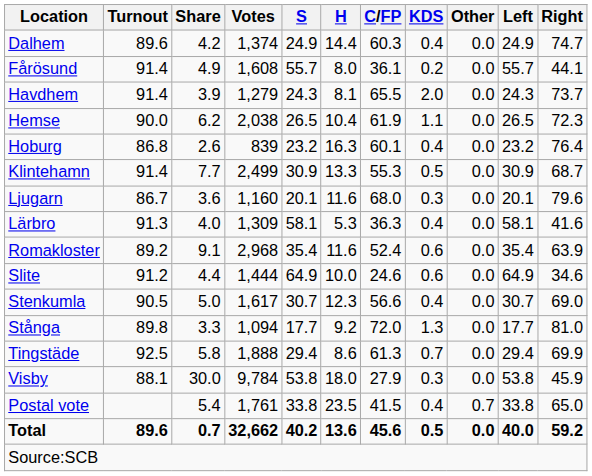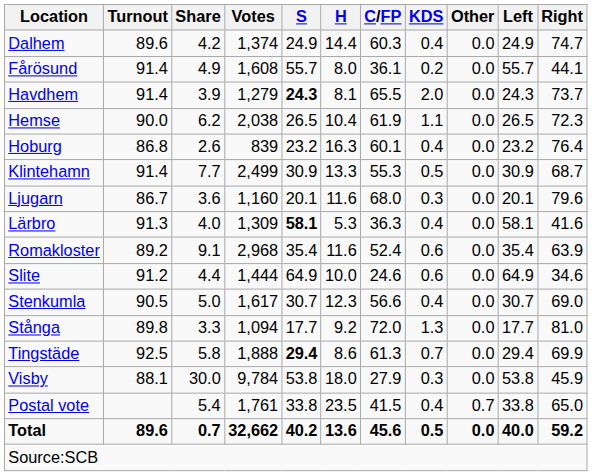(302, 95) normal -> (302, 95) bold
(302, 224) normal -> (302, 224) bold
(302, 353) normal -> (302, 353) bold
